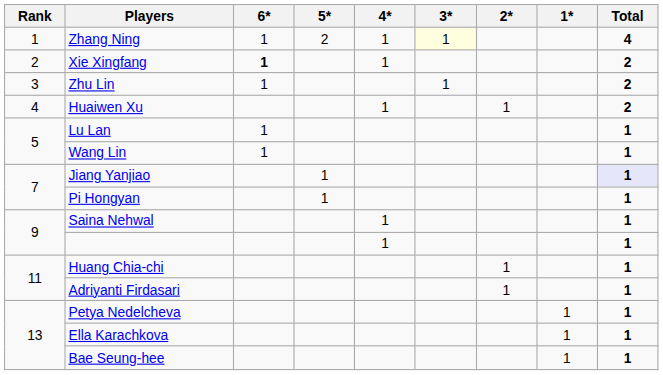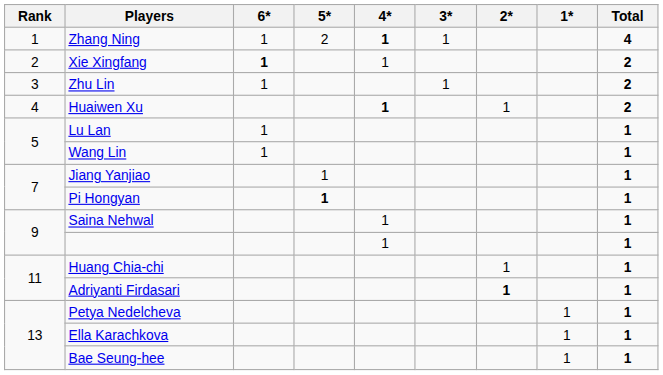(385, 39) normal -> (385, 39) bold
(446, 39) lightyellow background -> (446, 39) no background
(385, 107) normal -> (385, 107) bold
(627, 175) lavender background -> (627, 175) no background
(325, 198) normal -> (325, 198) bold
(506, 289) normal -> (506, 289) bold
